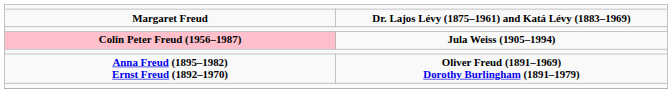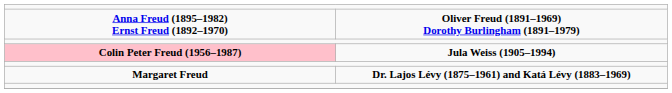(170, 18) Margaret Freud -> (170, 24) Anna Freud (1895–1982) Ernst Freud (1892–1970)
(501, 18) Dr. Lajos Lévy (1875–1961) and Katá Lévy (1883–1969) -> (501, 24) Oliver Freud (1891–1969) Dorothy Burlingham (1891–1979)
(170, 68) Anna Freud (1895–1982) Ernst Freud (1892–1970) -> (170, 74) Margaret Freud
(501, 68) Oliver Freud (1891–1969) Dorothy Burlingham (1891–1979) -> (501, 74) Dr. Lajos Lévy (1875–1961) and Katá Lévy (1883–1969)
